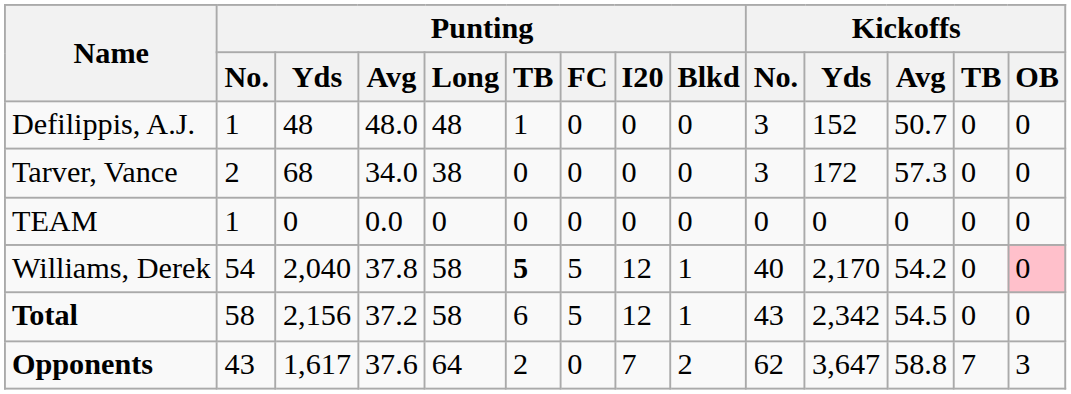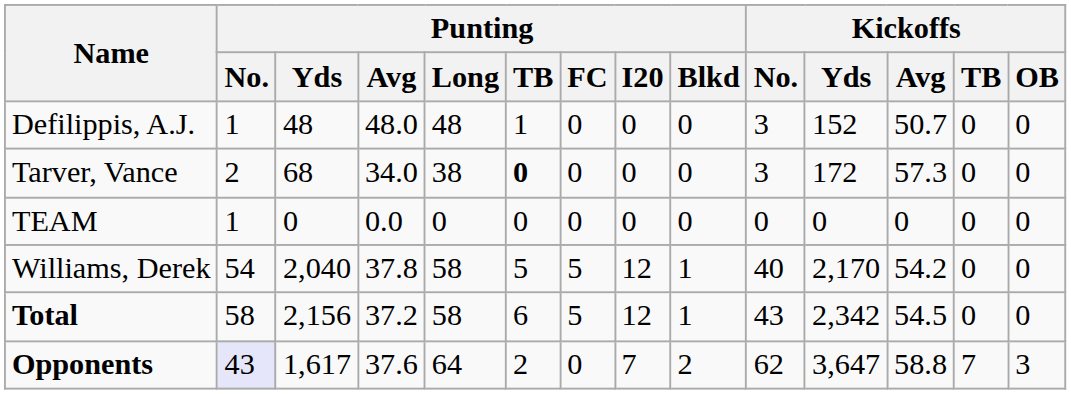(521, 172) normal -> (521, 172) bold
(521, 268) bold -> (521, 268) normal
(1023, 268) pink background -> (1023, 268) no background
(240, 364) no background -> (240, 364) lavender background
